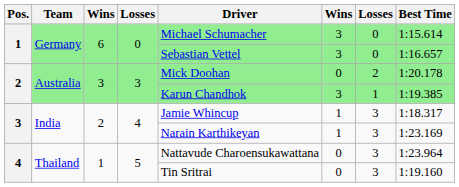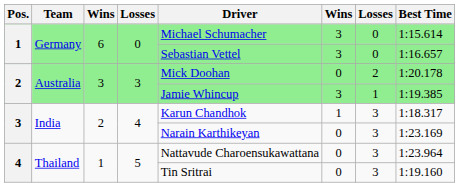(204, 93) Karun Chandhok -> (200, 93) Jamie Whincup
(200, 113) Jamie Whincup -> (204, 113) Karun Chandhok
(339, 133) 1 -> (339, 133) 0
